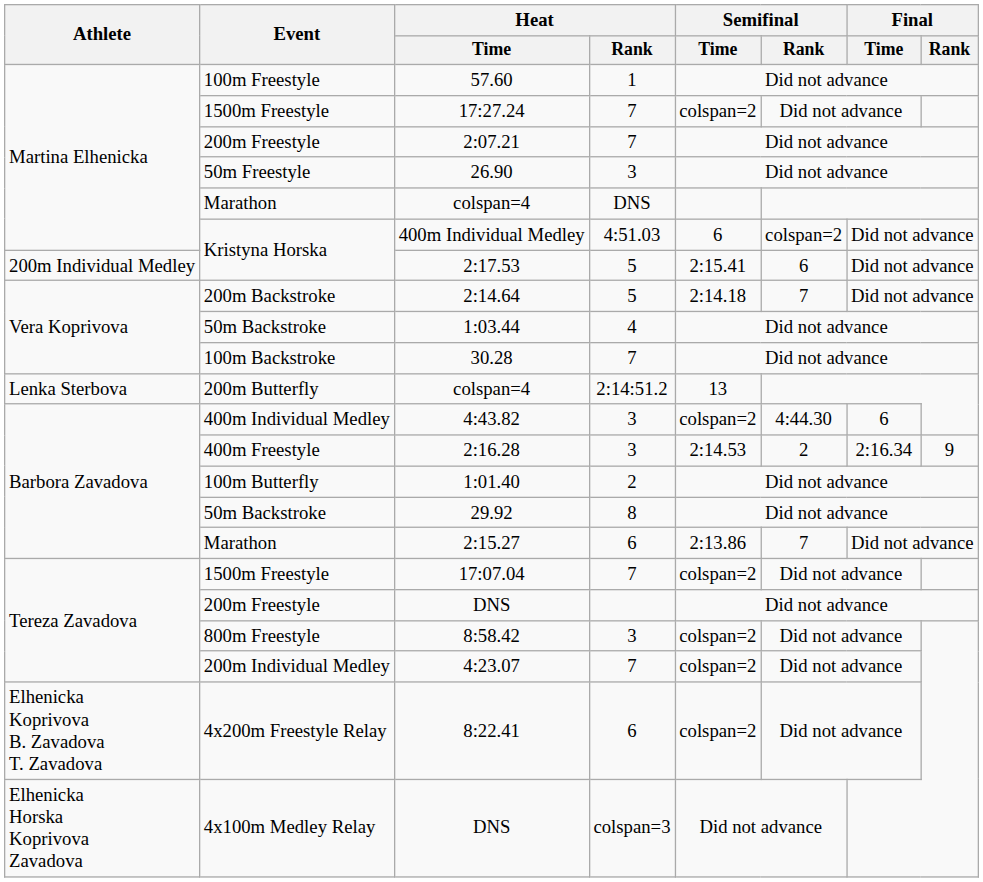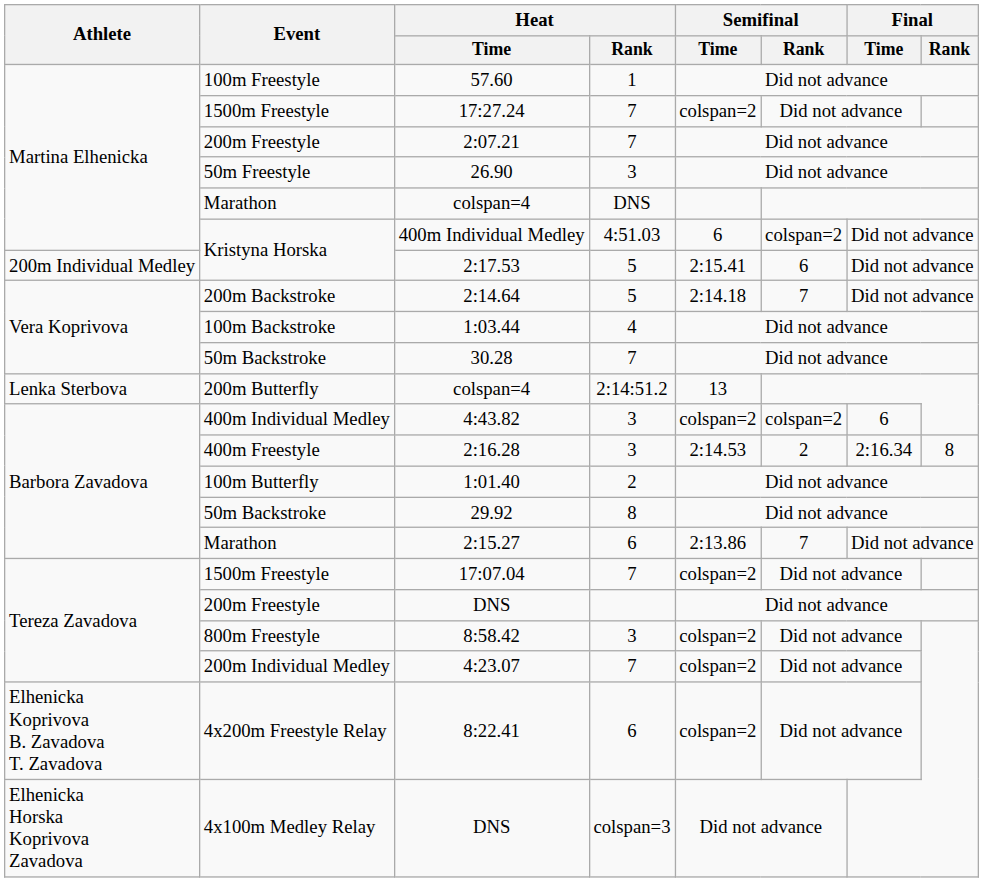(265, 327) 50m Backstroke -> (270, 327) 100m Backstroke
(270, 358) 100m Backstroke -> (265, 358) 50m Backstroke
(804, 420) 4:44.30 -> (804, 420) colspan=2
(950, 450) 9 -> (950, 450) 8
